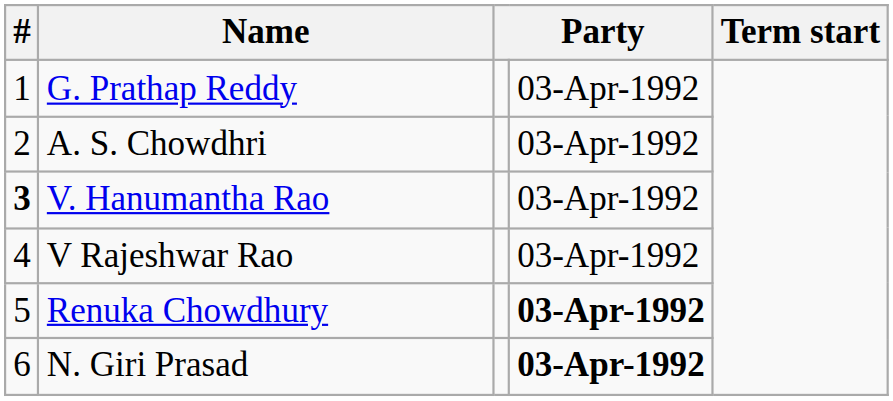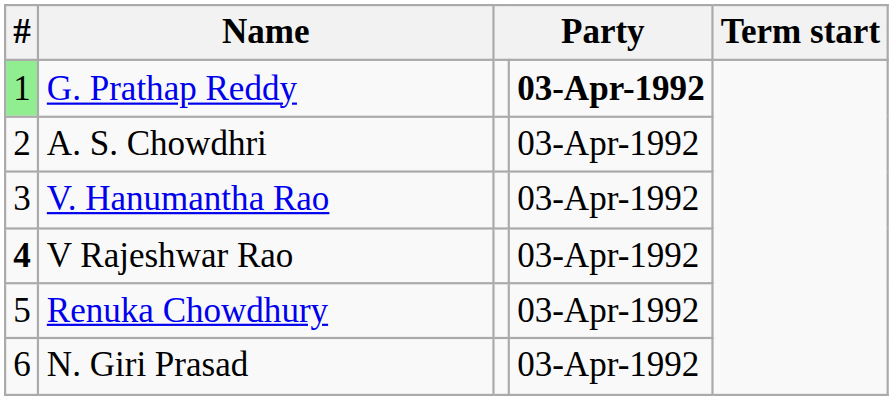(22, 87) no background -> (22, 87) lightgreen background
(608, 87) normal -> (611, 87) bold
(22, 198) bold -> (22, 198) normal
(22, 254) normal -> (22, 254) bold
(611, 310) bold -> (608, 310) normal
(611, 365) bold -> (608, 365) normal
